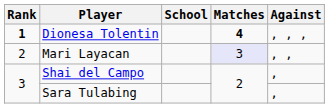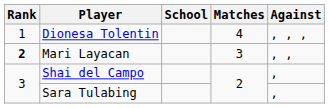(22, 34) bold -> (22, 34) normal
(239, 34) bold -> (239, 34) normal
(22, 54) normal -> (22, 54) bold
(239, 54) lavender background -> (239, 54) no background
